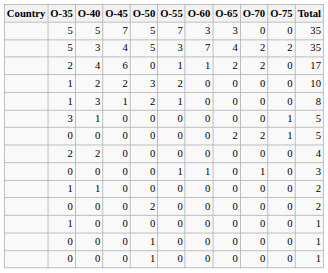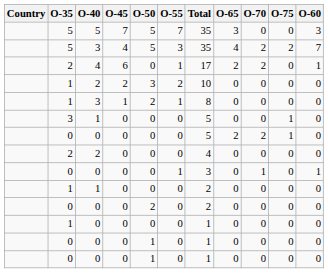columns swapped: (199, 13) <-> (309, 13)
